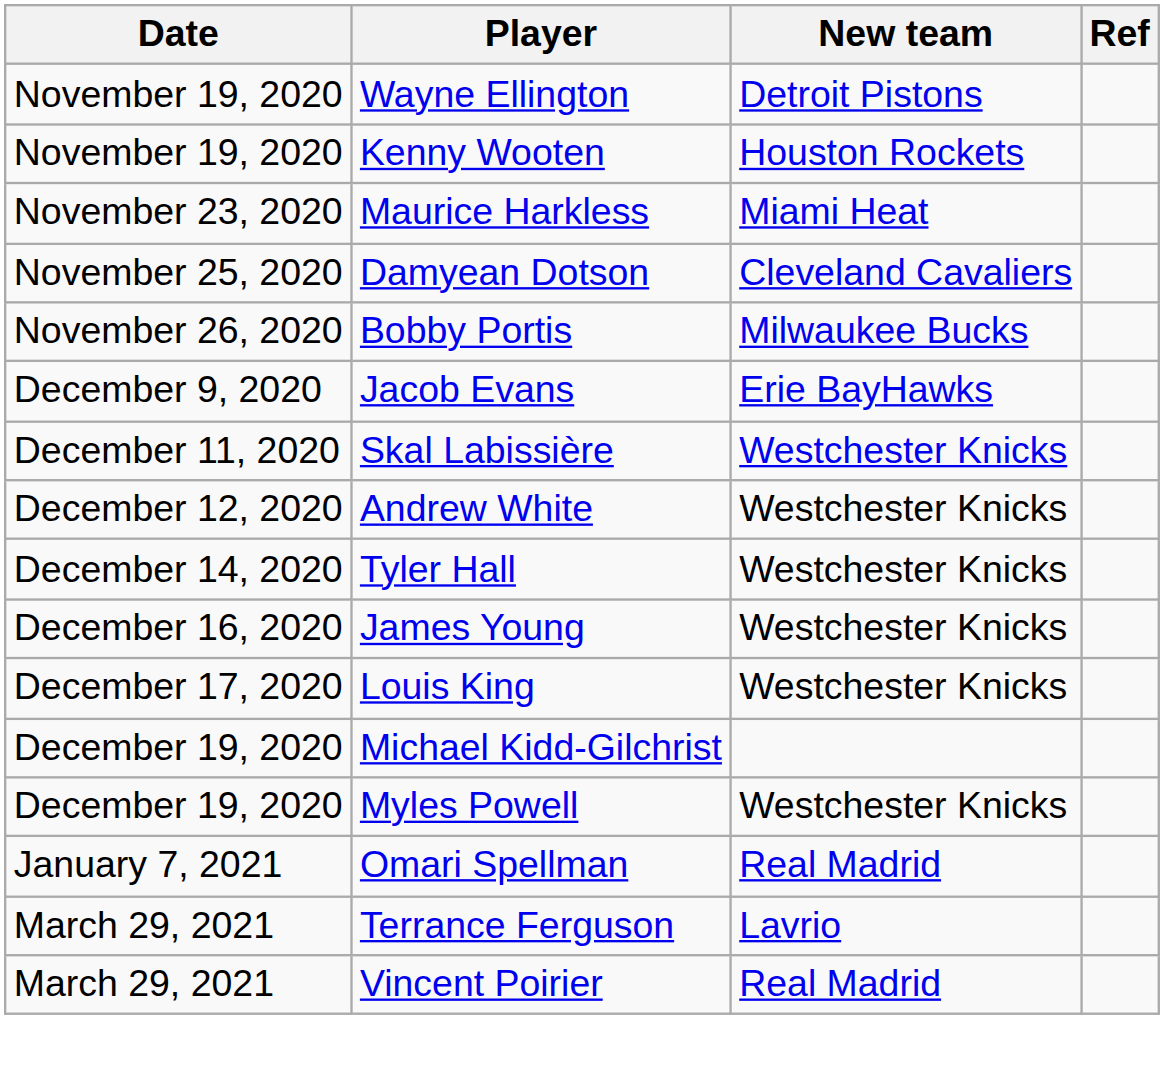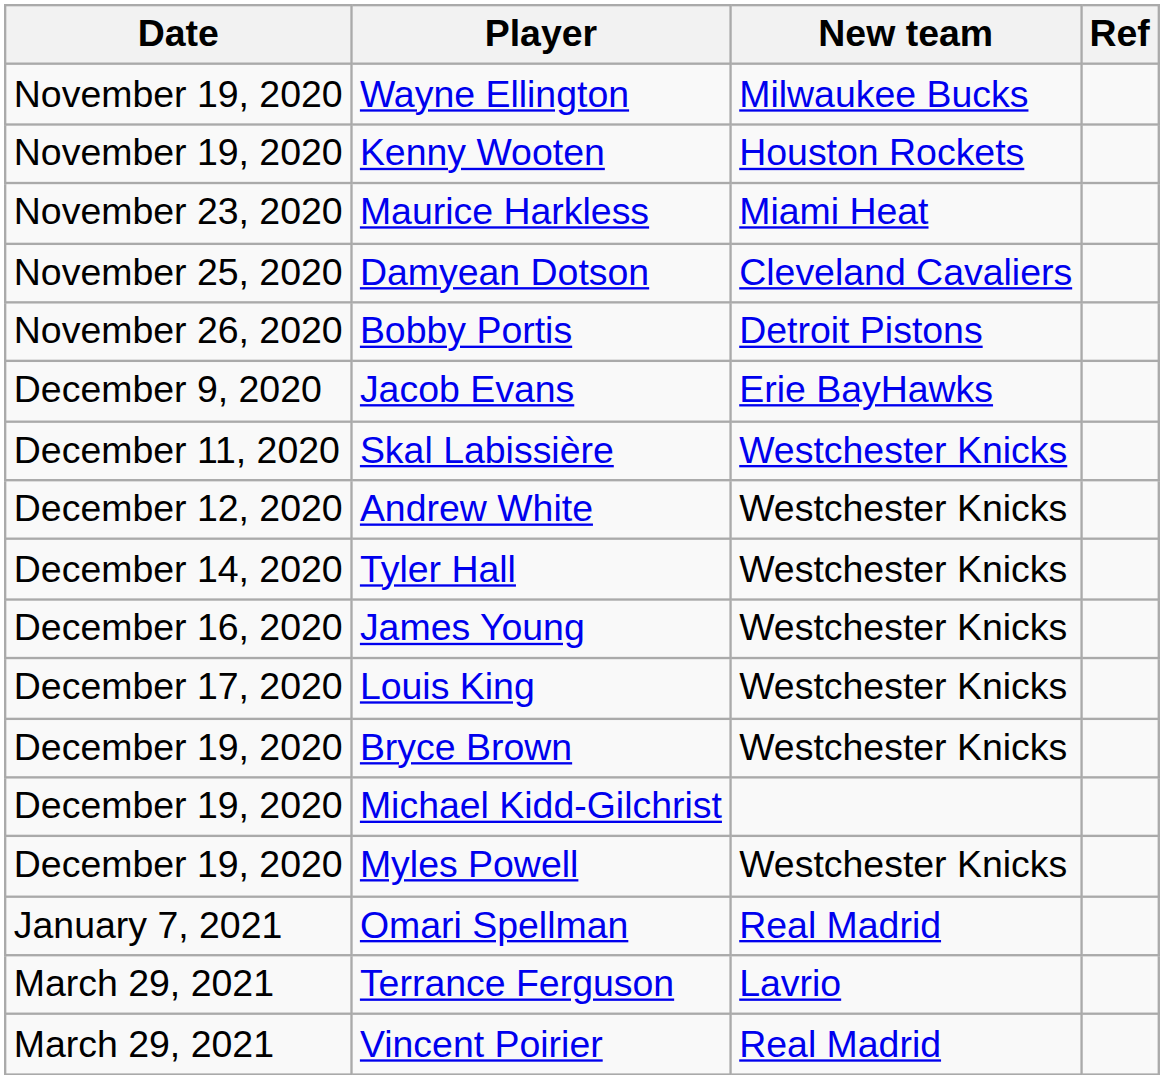(861, 93) Detroit Pistons -> (884, 93) Milwaukee Bucks
(884, 331) Milwaukee Bucks -> (861, 331) Detroit Pistons
+ row: (466, 746)
